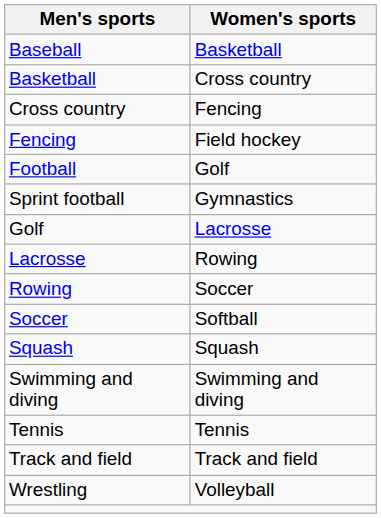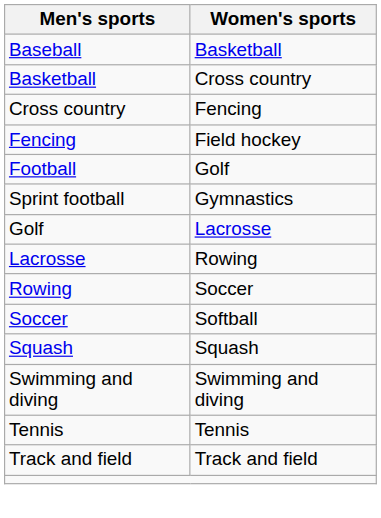- row: (48, 489)
